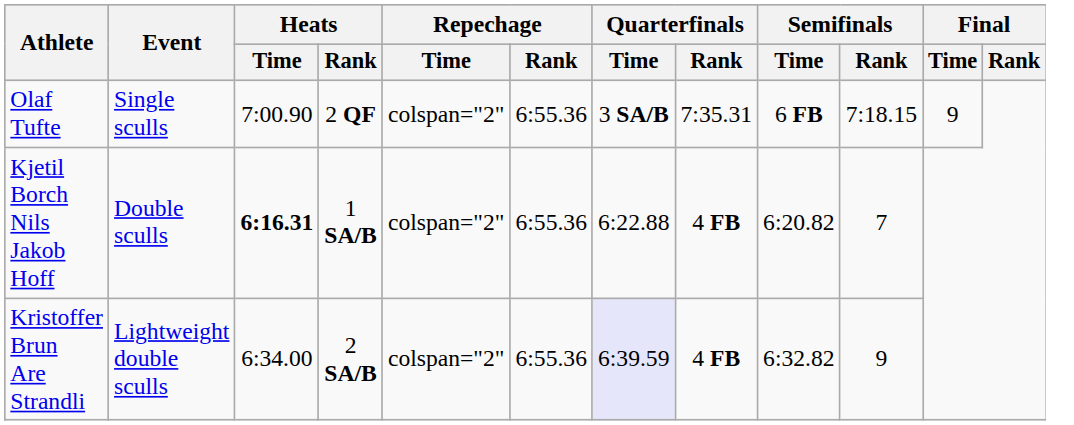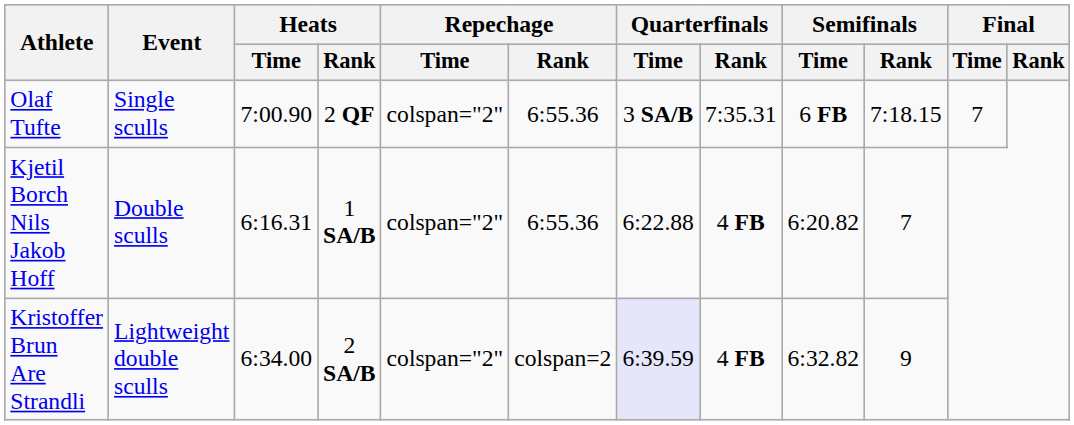(953, 114) 9 -> (977, 114) 7
(277, 222) bold -> (276, 222) normal
(551, 359) 6:55.36 -> (563, 359) colspan=2
